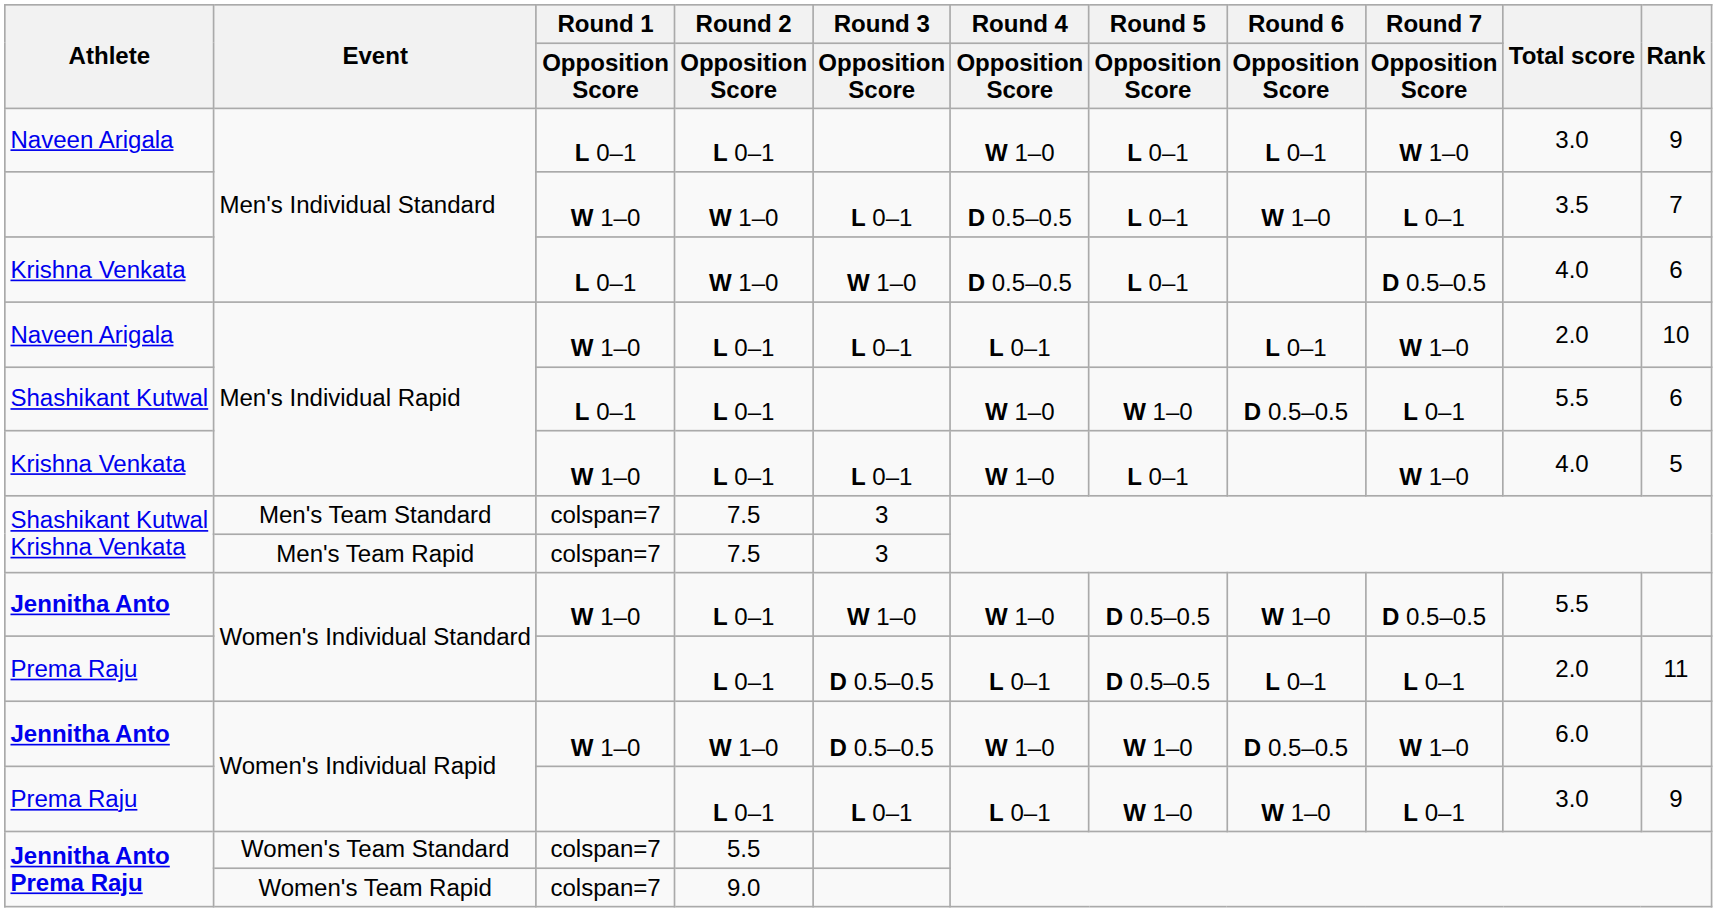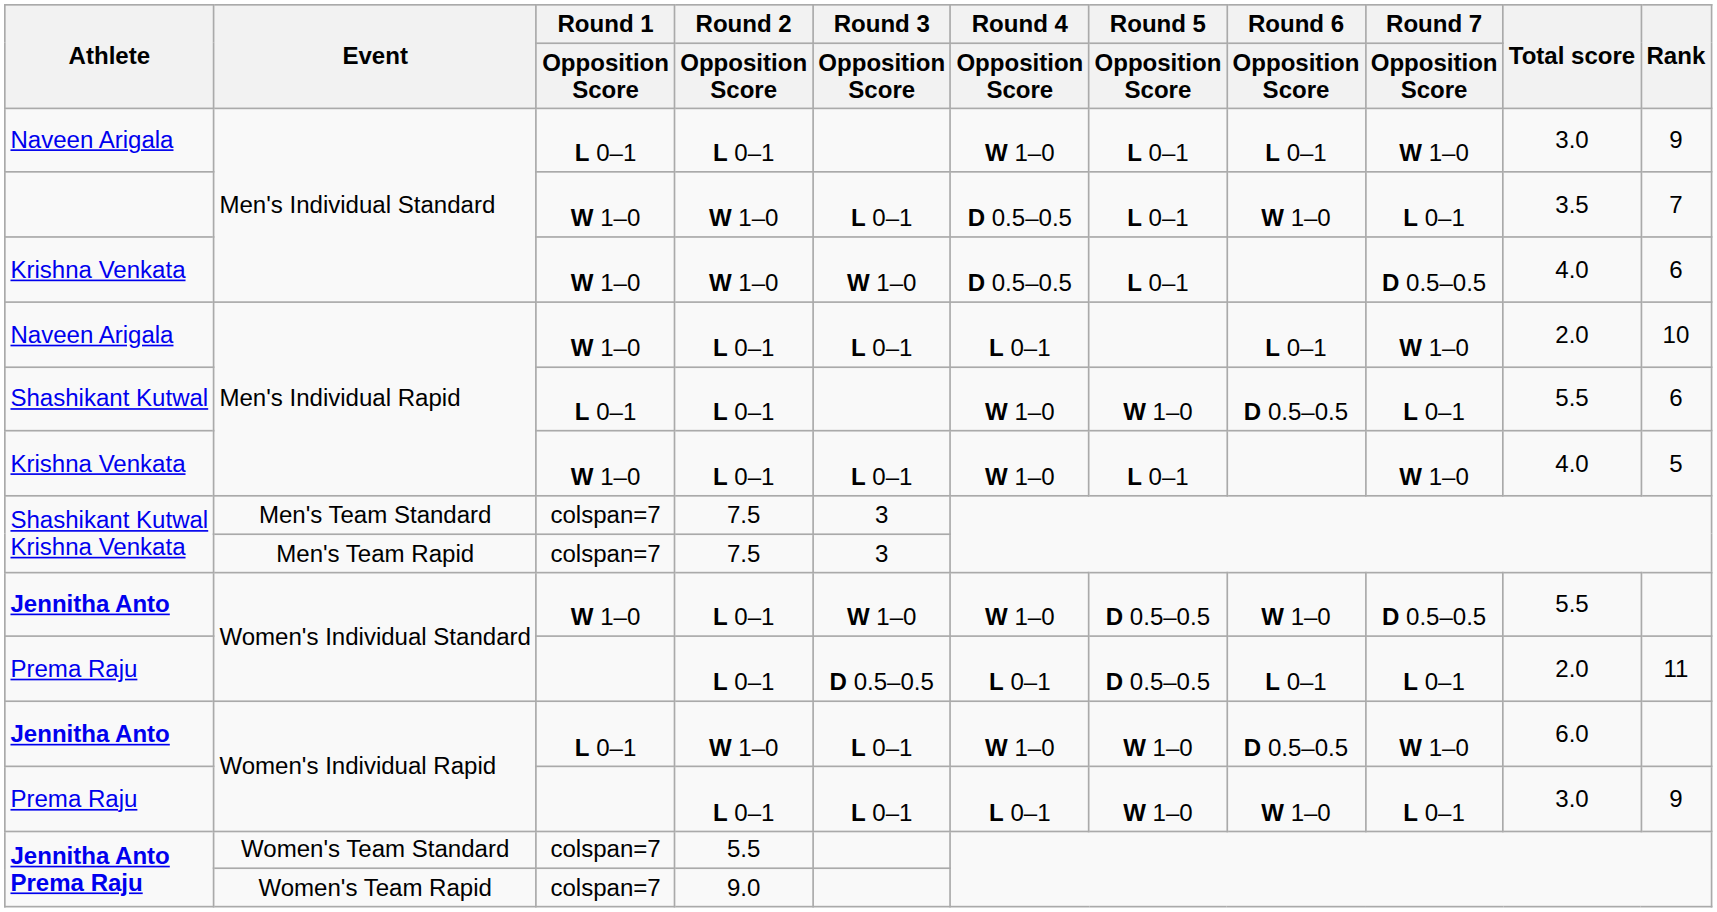(606, 283) L 0–1 -> (606, 283) W 1–0
(606, 747) W 1–0 -> (606, 747) L 0–1
(882, 747) D 0.5–0.5 -> (882, 747) L 0–1
